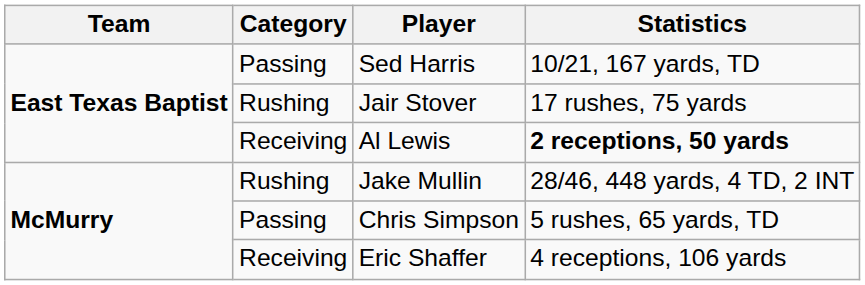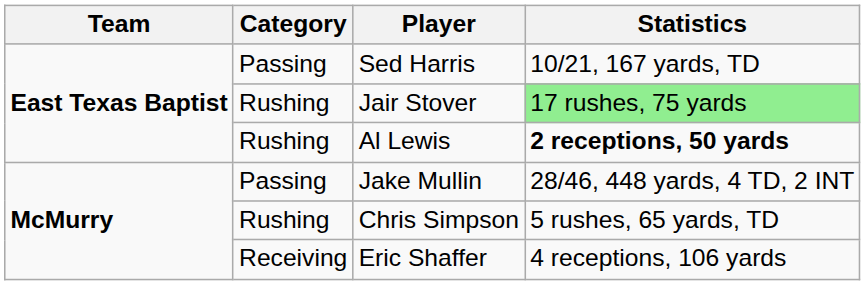(638, 102) no background -> (638, 102) lightgreen background
(293, 141) Receiving -> (284, 141) Rushing
(284, 180) Rushing -> (283, 180) Passing
(283, 220) Passing -> (284, 220) Rushing
